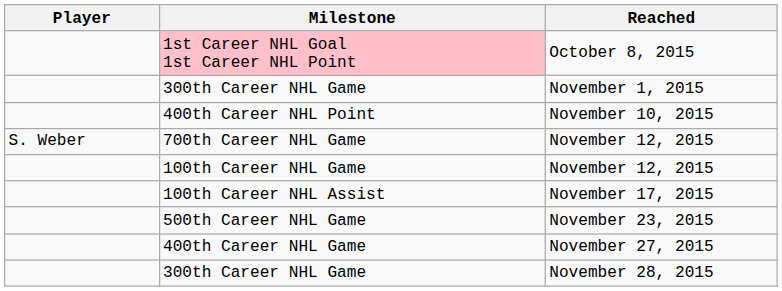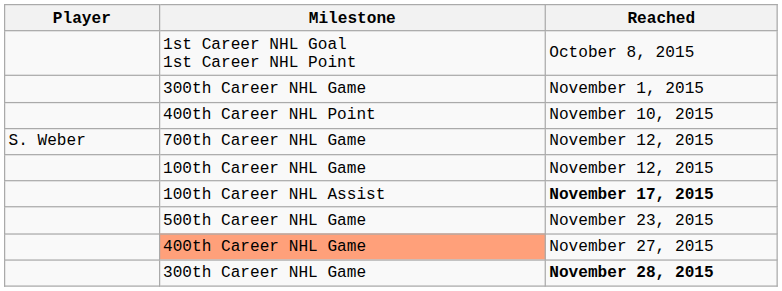(260, 53) pink background -> (260, 53) no background
(631, 194) normal -> (631, 194) bold
(265, 247) no background -> (265, 247) lightsalmon background
(631, 273) normal -> (631, 273) bold
